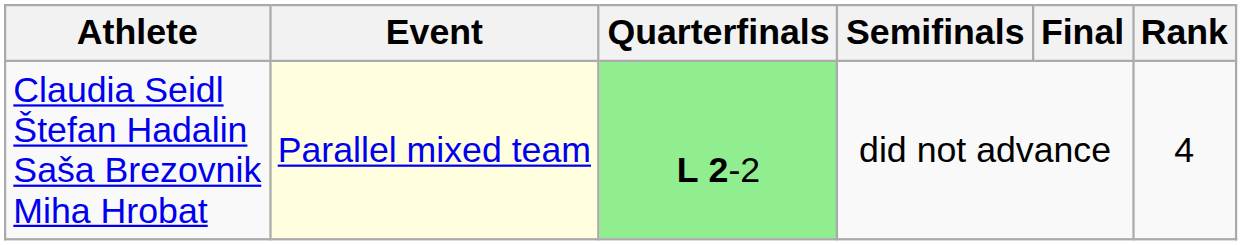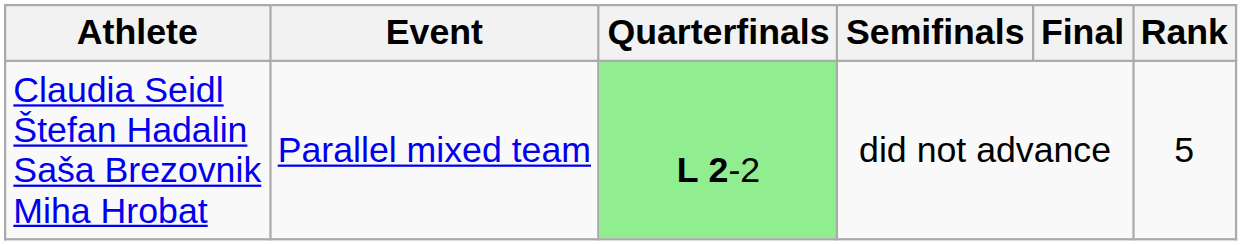(434, 149) lightyellow background -> (434, 149) no background
(1184, 149) 4 -> (1184, 149) 5
